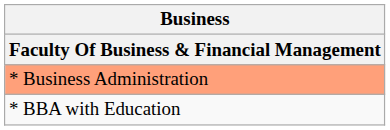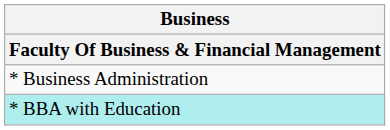(109, 79) lightsalmon background -> (109, 79) no background
(95, 109) no background -> (95, 109) paleturquoise background
